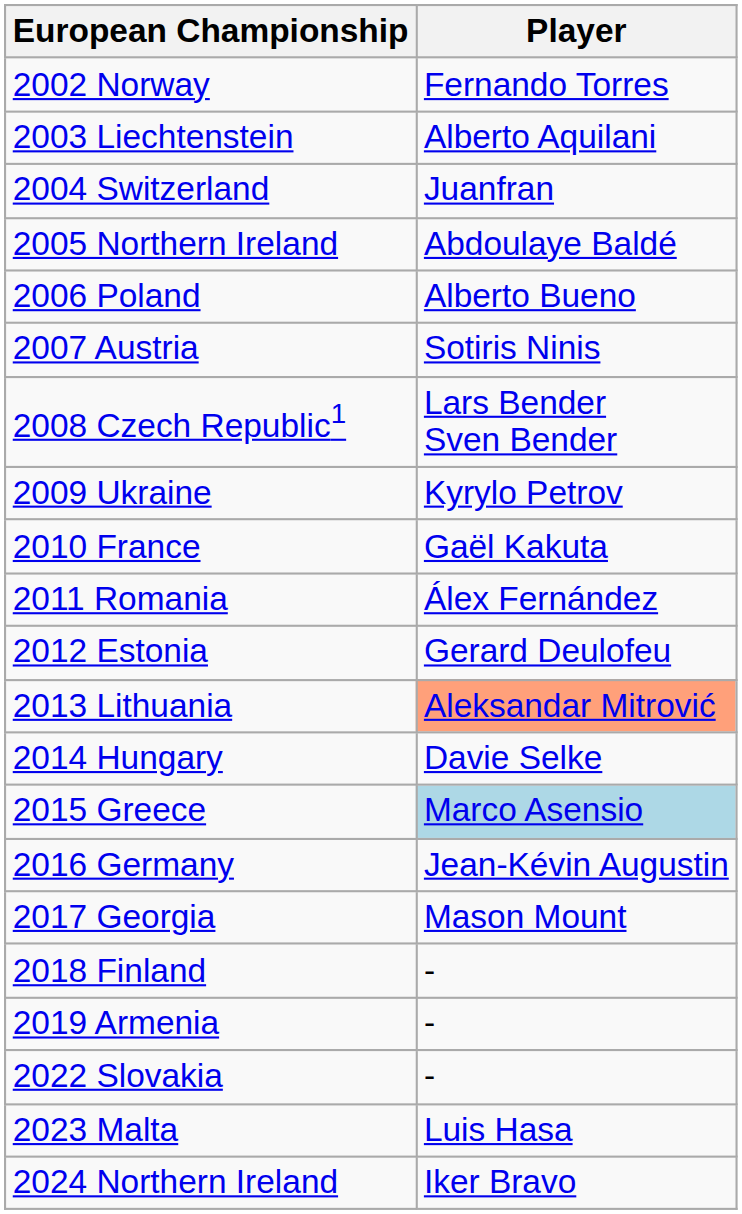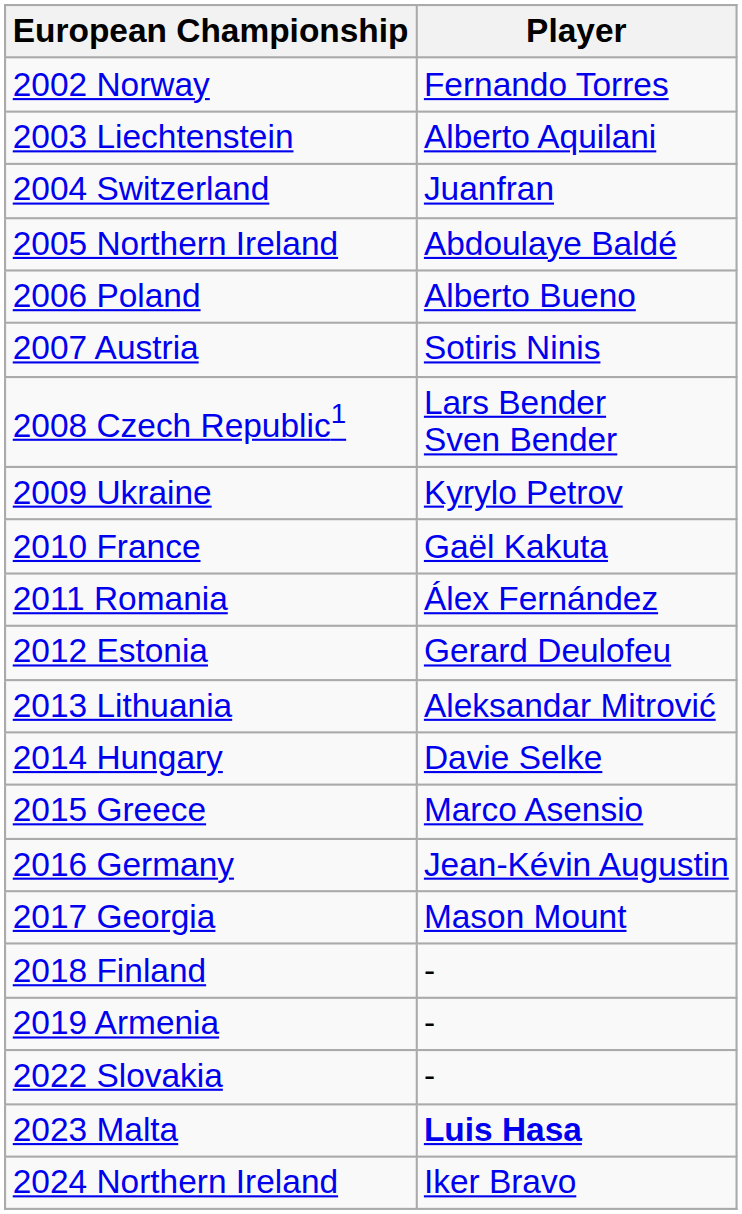(570, 705) lightsalmon background -> (570, 705) no background
(534, 811) lightblue background -> (534, 811) no background
(498, 1129) normal -> (503, 1129) bold
